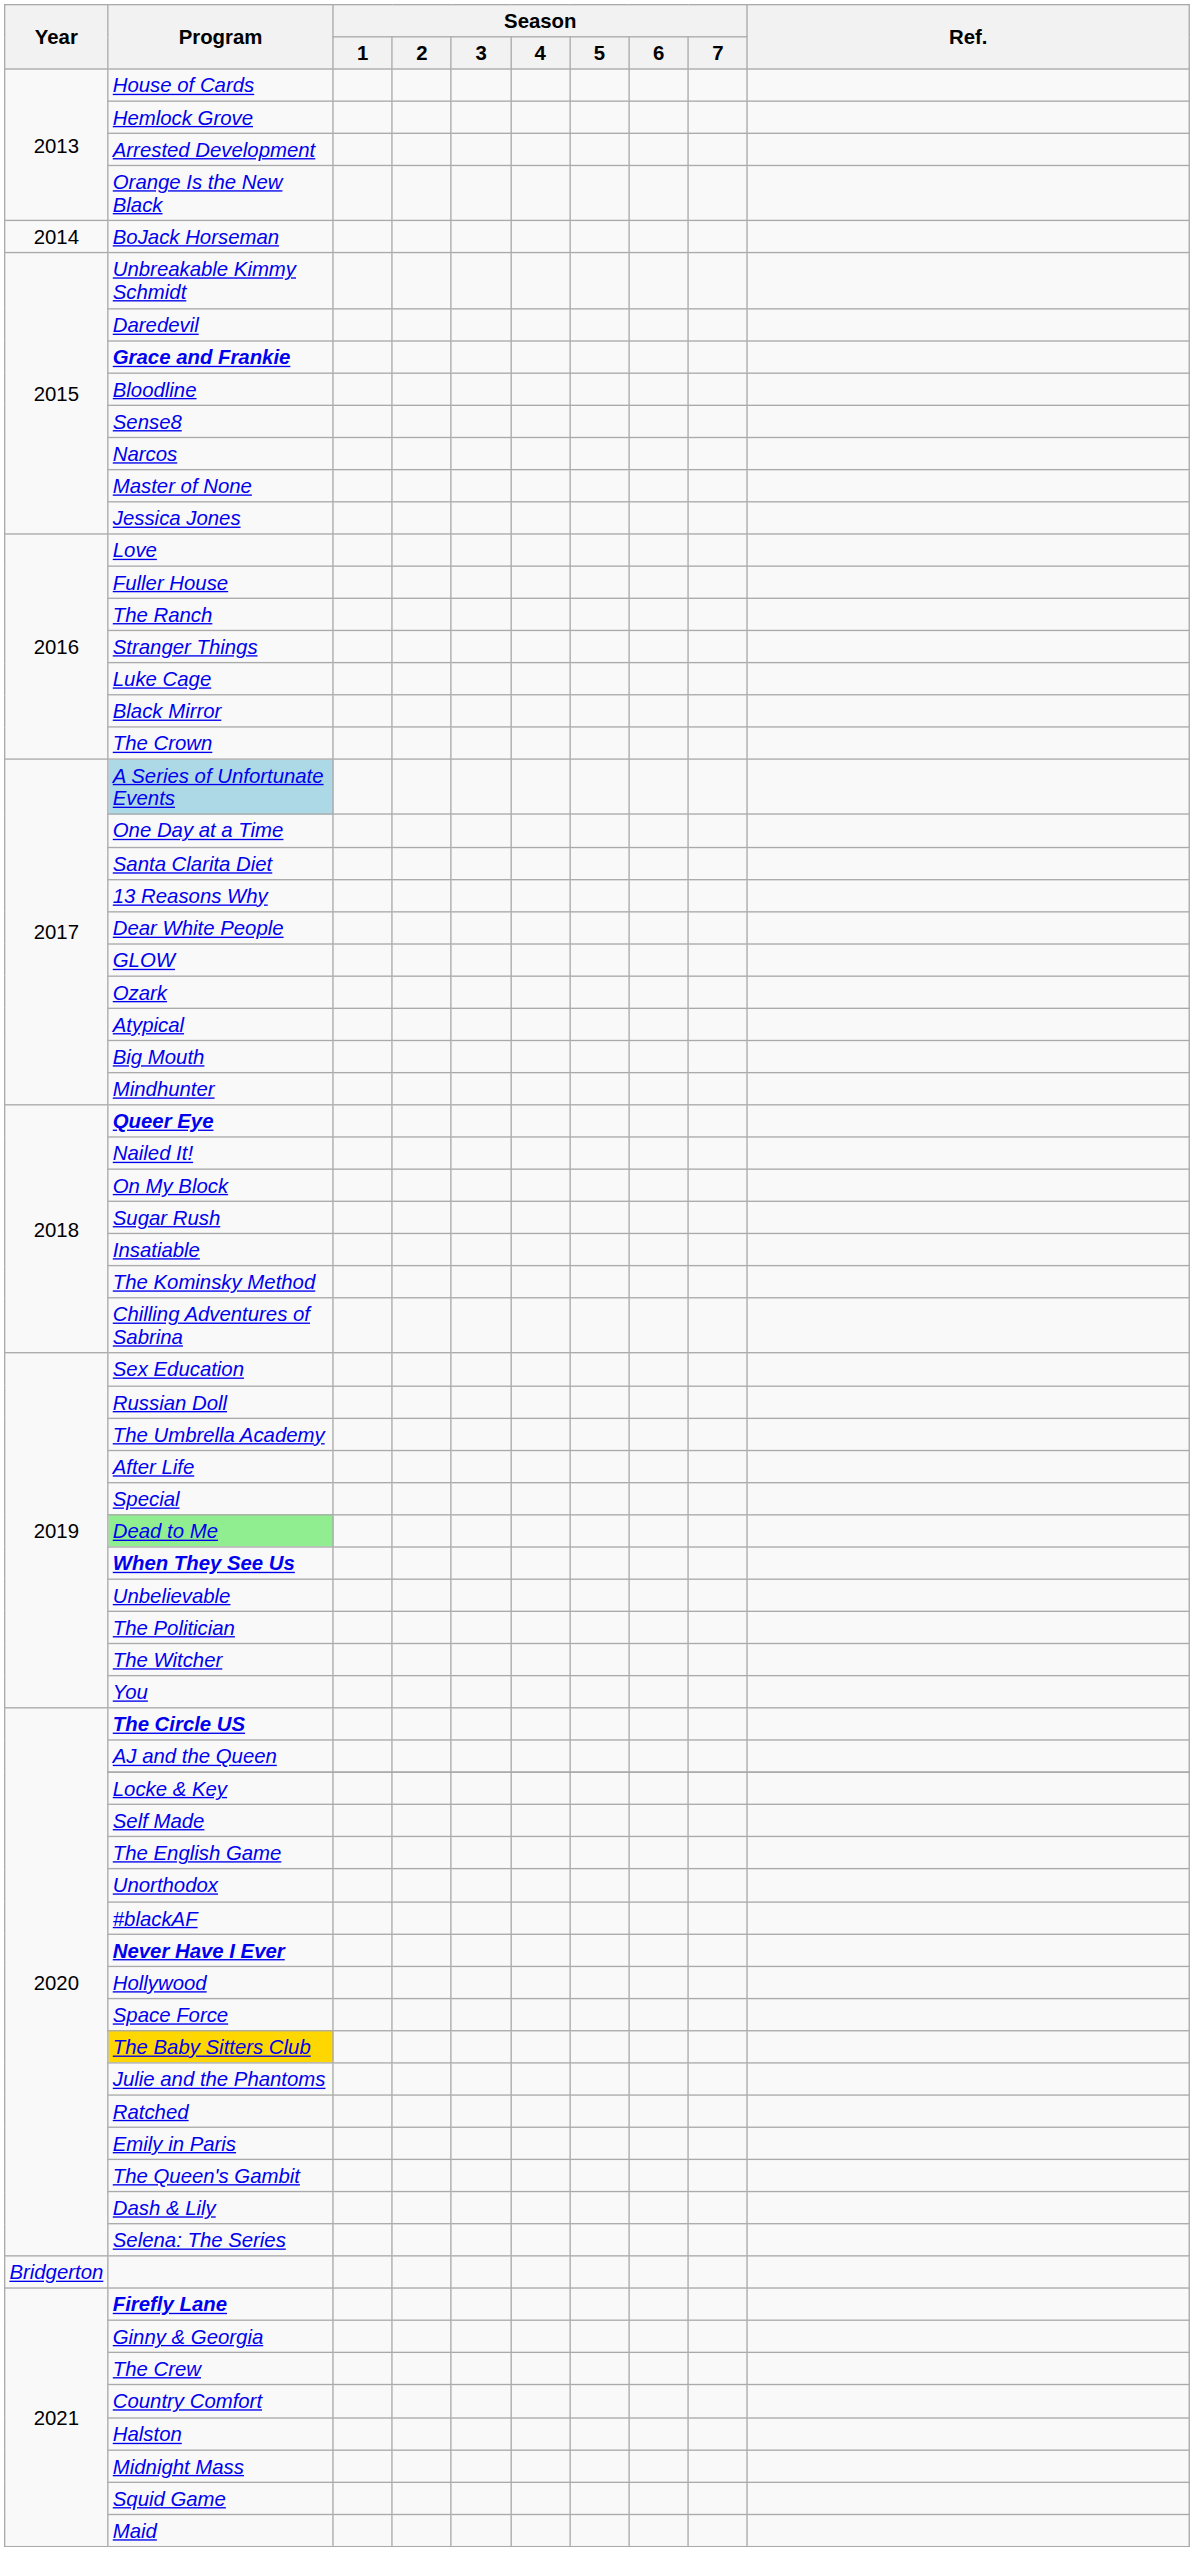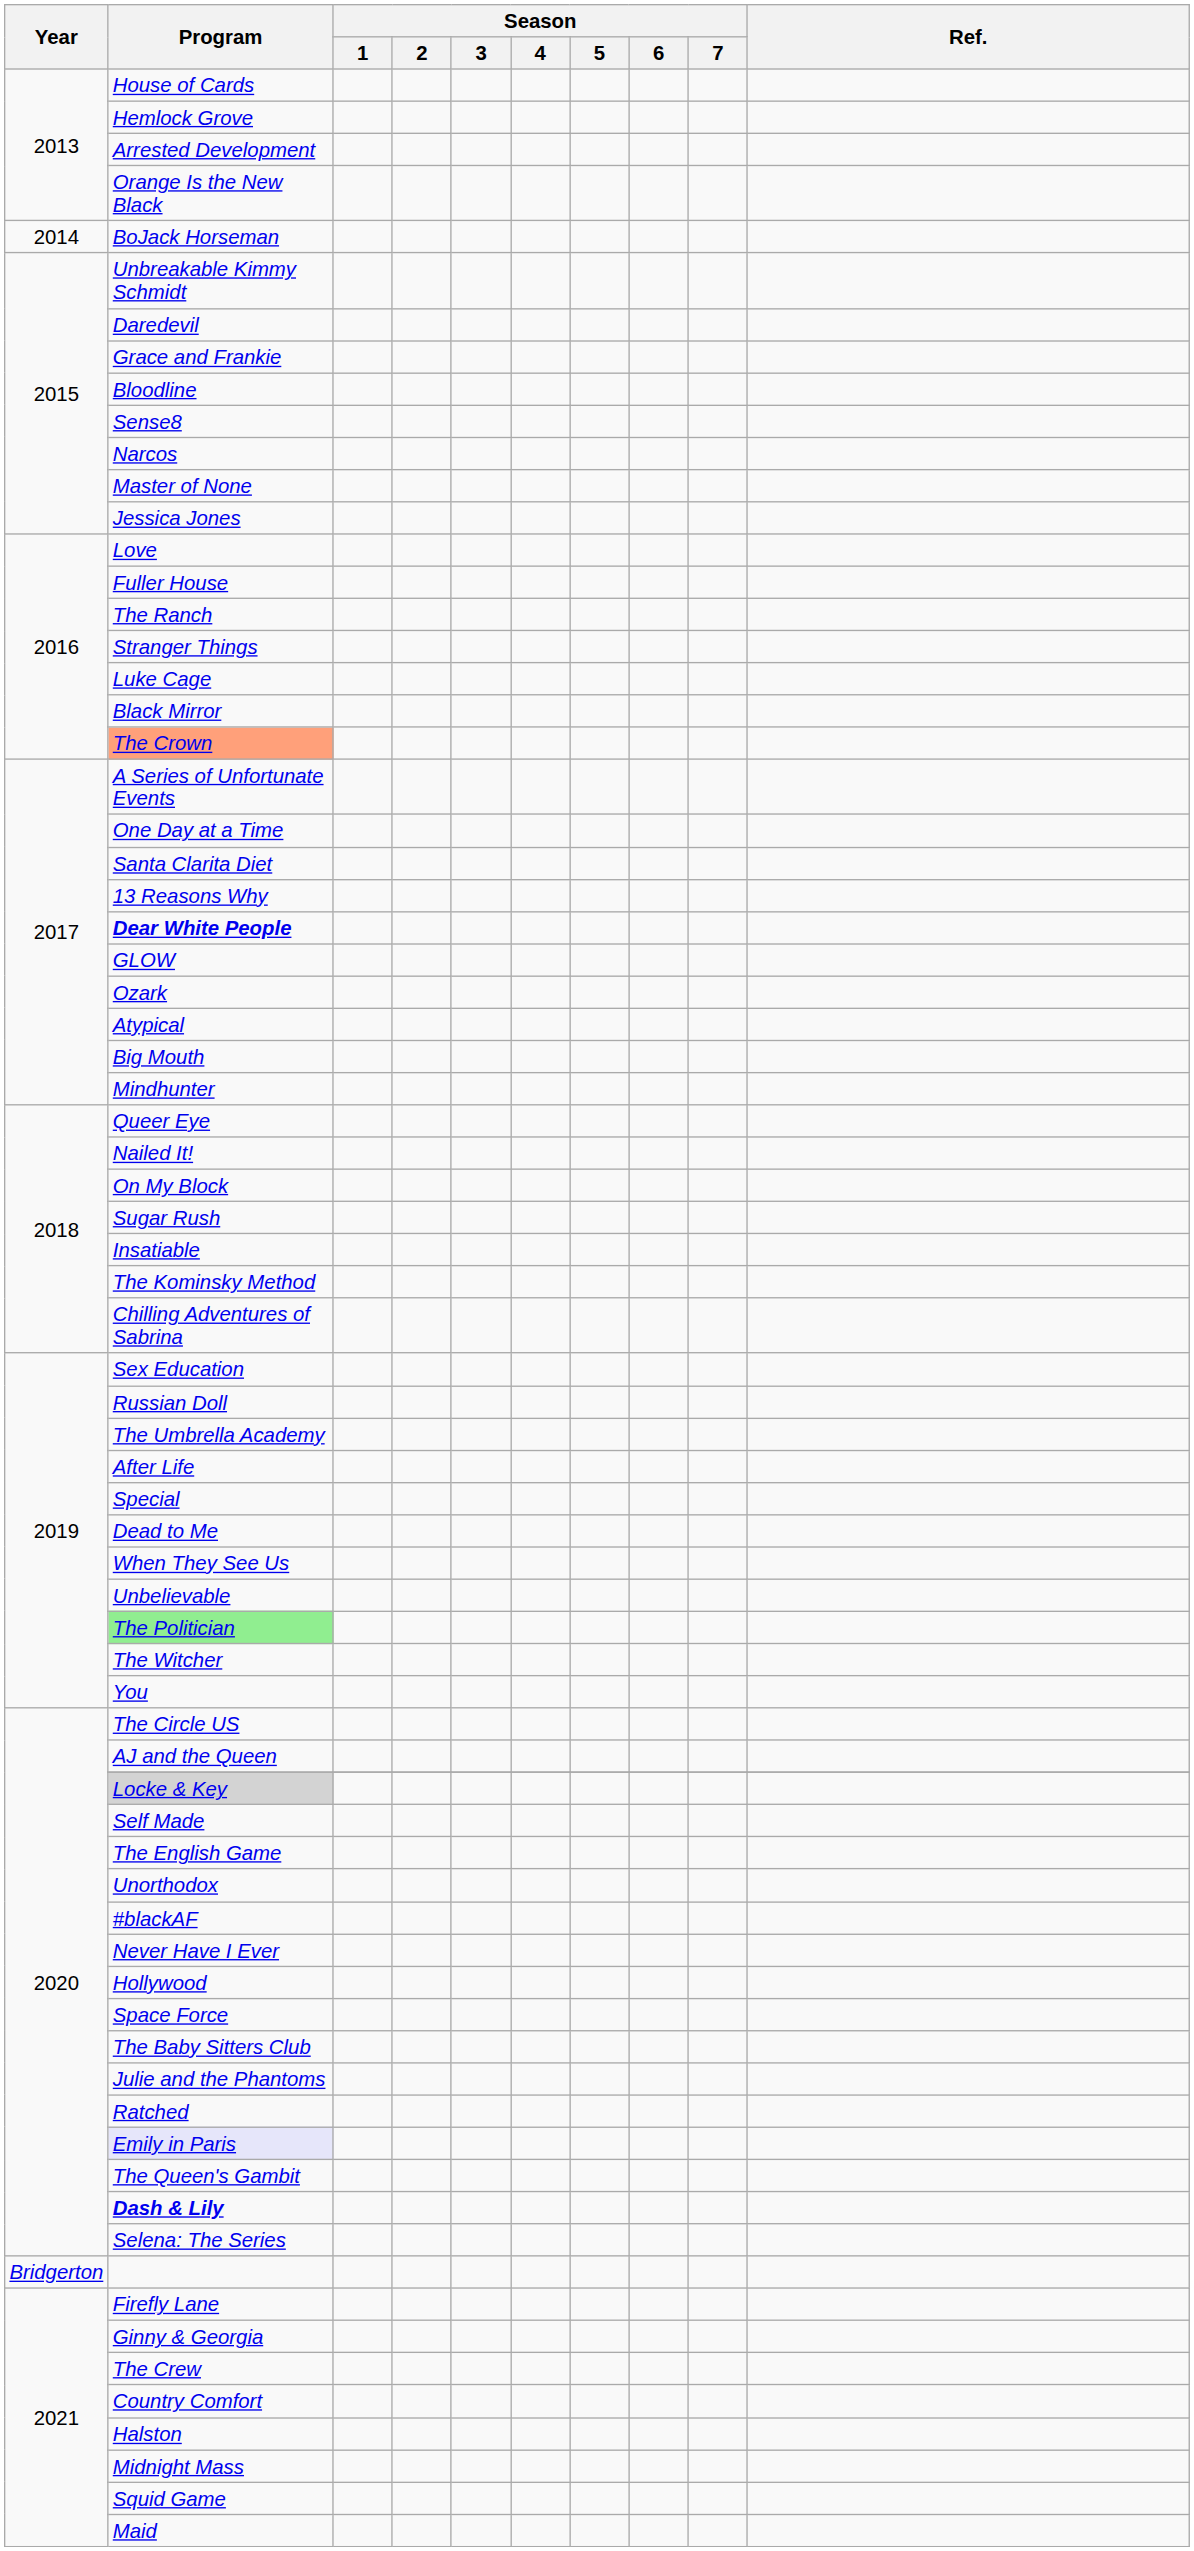(202, 357) bold -> (197, 357) normal
(163, 744) no background -> (163, 744) lightsalmon background
(218, 787) lightblue background -> (218, 787) no background
(198, 928) normal -> (202, 928) bold
(163, 1121) bold -> (161, 1121) normal
(165, 1531) lightgreen background -> (165, 1531) no background
(204, 1563) bold -> (201, 1563) normal
(174, 1628) no background -> (174, 1628) lightgreen background
(179, 1724) bold -> (176, 1724) normal
(170, 1789) no background -> (170, 1789) lightgrey background
(199, 1950) bold -> (196, 1950) normal
(212, 2047) gold background -> (212, 2047) no background
(174, 2143) no background -> (174, 2143) lavender background
(164, 2208) normal -> (168, 2208) bold
(170, 2305) bold -> (166, 2305) normal
